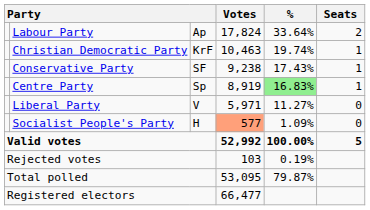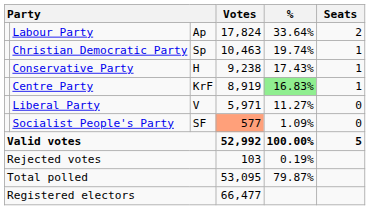(203, 50) KrF -> (199, 50) Sp
(199, 68) SF -> (196, 68) H
(199, 86) Sp -> (203, 86) KrF
(196, 123) H -> (199, 123) SF
